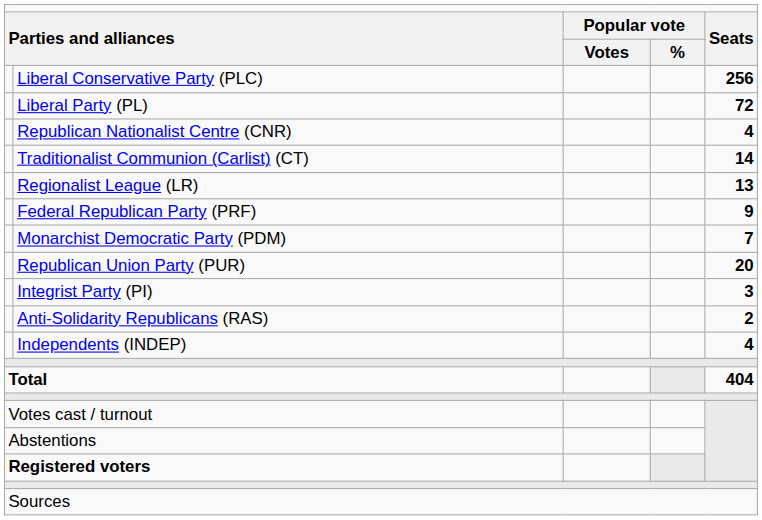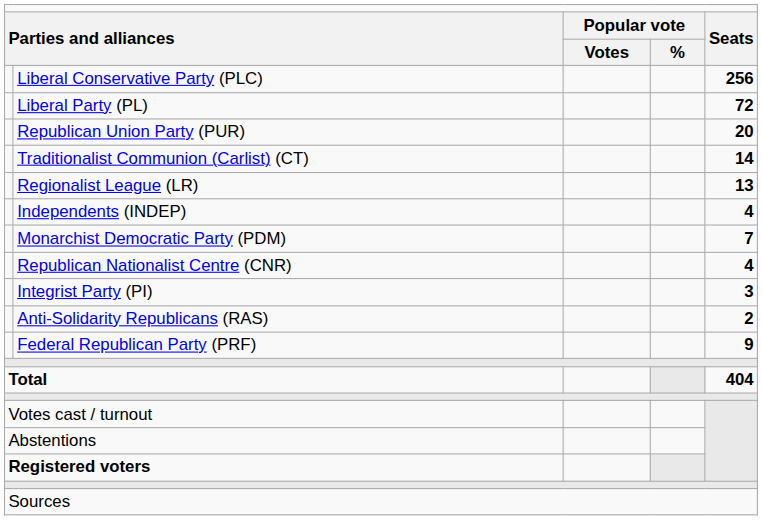rows swapped: (9, 265) <-> (9, 132)
rows swapped: (9, 212) <-> (9, 345)
